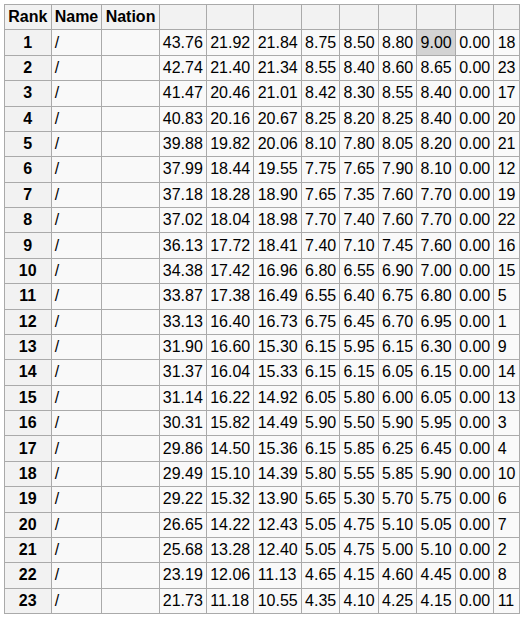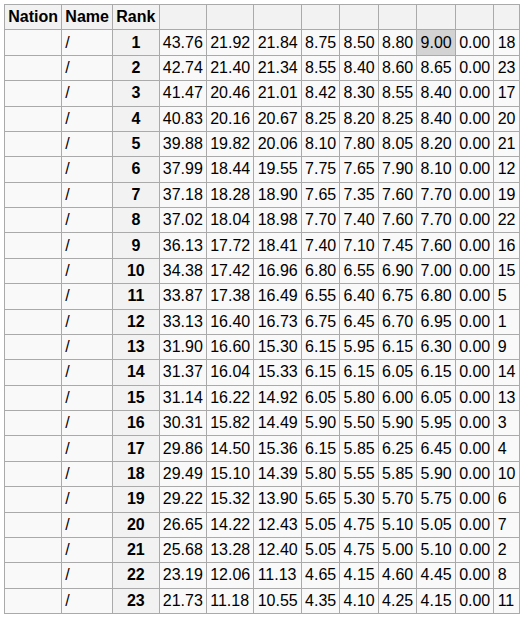columns swapped: (28, 17) <-> (131, 17)
